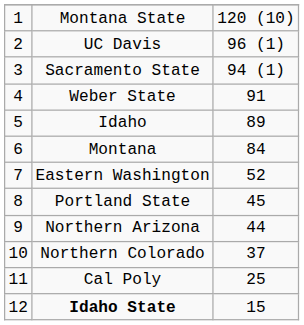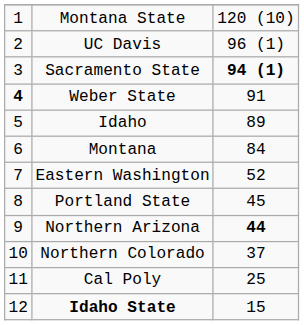(256, 70) normal -> (256, 70) bold
(18, 97) normal -> (18, 97) bold
(256, 228) normal -> (256, 228) bold
